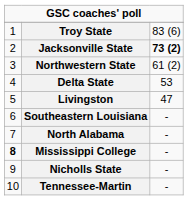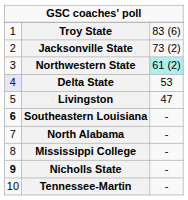(167, 48) bold -> (167, 48) normal
(167, 65) no background -> (167, 65) paleturquoise background
(13, 83) no background -> (13, 83) lavender background
(13, 117) normal -> (13, 117) bold
(13, 152) bold -> (13, 152) normal
(13, 169) normal -> (13, 169) bold
